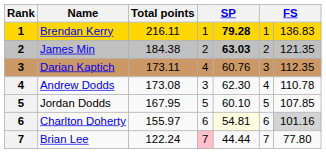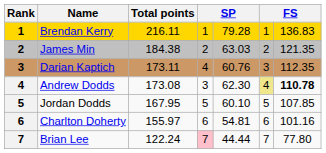(236, 31) bold -> (236, 31) normal
(236, 49) bold -> (236, 49) normal
(266, 85) no background -> (266, 85) khaki background
(297, 85) normal -> (297, 85) bold
(236, 121) lightyellow background -> (236, 121) no background
(297, 121) lightgrey background -> (297, 121) no background
